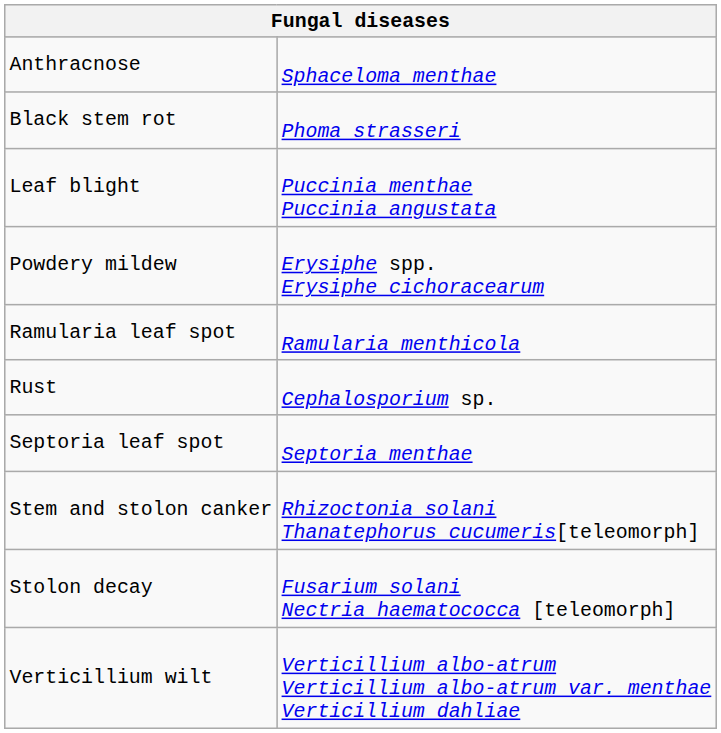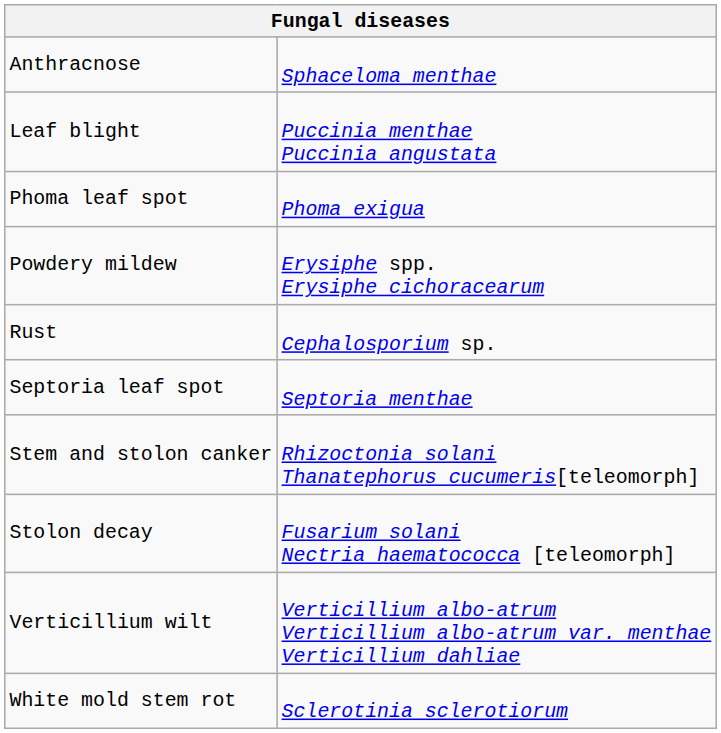- row: (93, 120)
+ row: (99, 199)
- row: (123, 332)
+ row: (123, 701)
